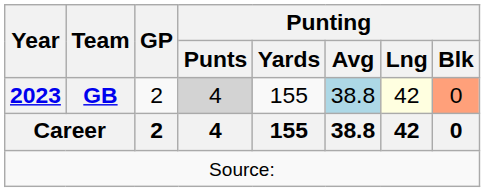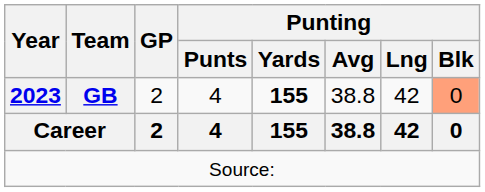(215, 95) lightgrey background -> (215, 95) no background
(289, 95) normal -> (289, 95) bold
(353, 95) lightblue background -> (353, 95) no background
(407, 95) lightyellow background -> (407, 95) no background
